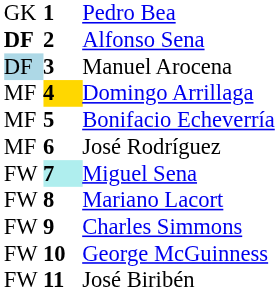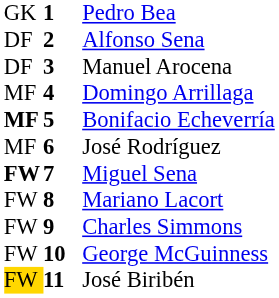(19, 39) bold -> (18, 39) normal
(18, 66) lightblue background -> (18, 66) no background
(49, 93) gold background -> (49, 93) no background
(20, 119) normal -> (21, 119) bold
(21, 173) normal -> (22, 173) bold
(49, 173) paleturquoise background -> (49, 173) no background
(21, 279) no background -> (21, 279) gold background
